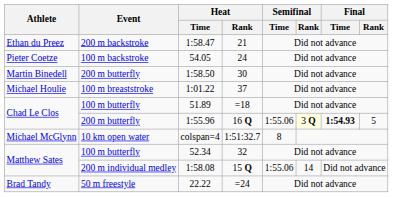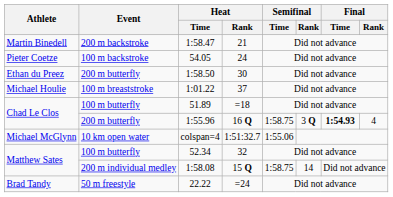(35, 43) Ethan du Preez -> (37, 43) Martin Binedell
(37, 74) Martin Binedell -> (35, 74) Ethan du Preez
(279, 121) 1:55.06 -> (279, 121) 1:58.75
(308, 121) lightyellow background -> (308, 121) no background
(374, 121) 5 -> (374, 121) 4
(279, 137) 8 -> (279, 137) 1:55.06
(279, 168) 1:55.06 -> (279, 168) 1:58.75
